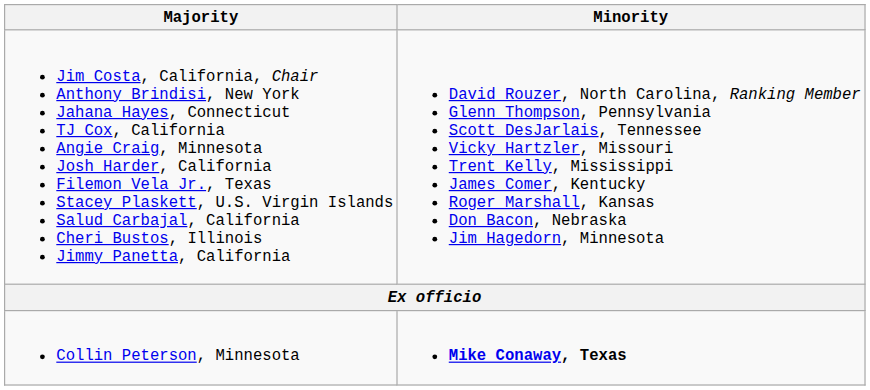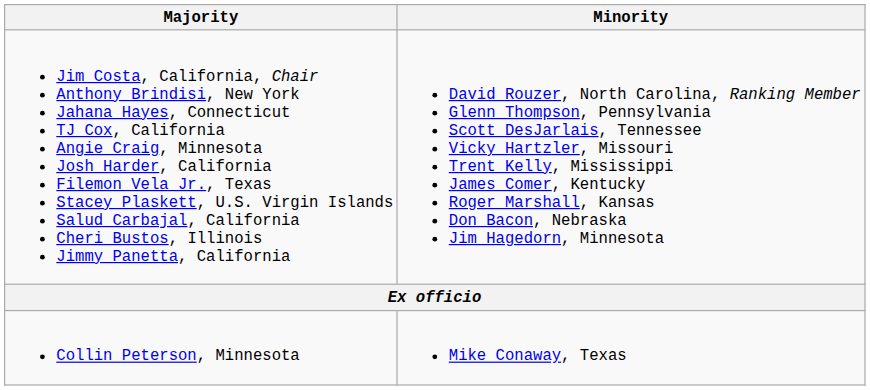(631, 356) bold -> (631, 356) normal
